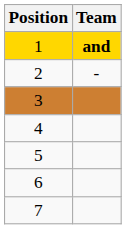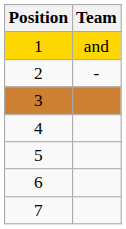(96, 45) bold -> (96, 45) normal
